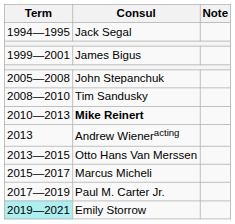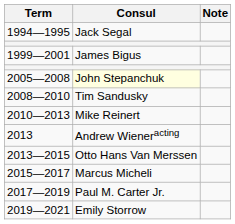(120, 79) no background -> (120, 79) lightyellow background
(109, 115) bold -> (107, 115) normal
(38, 210) paleturquoise background -> (38, 210) no background
